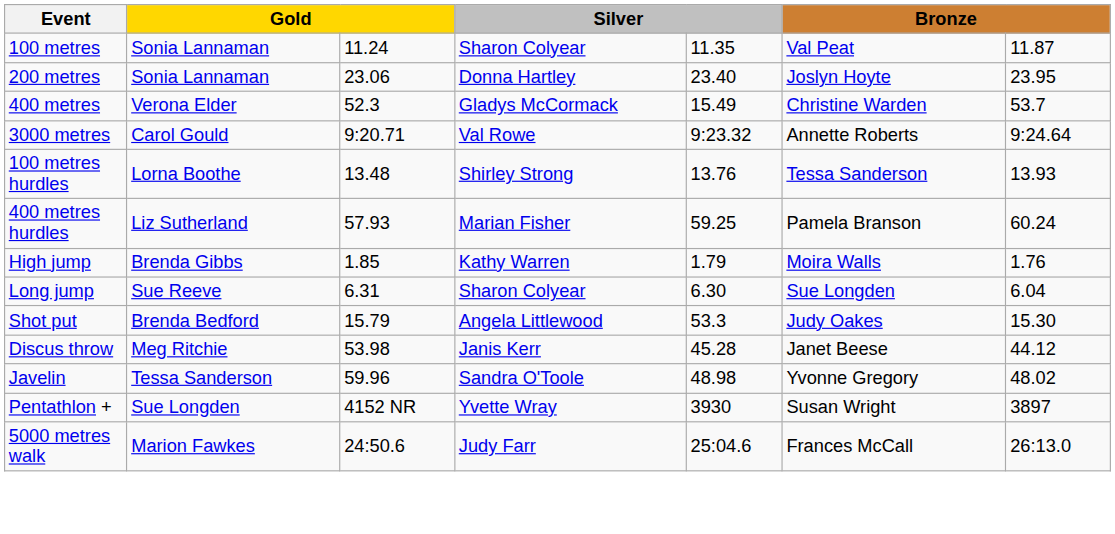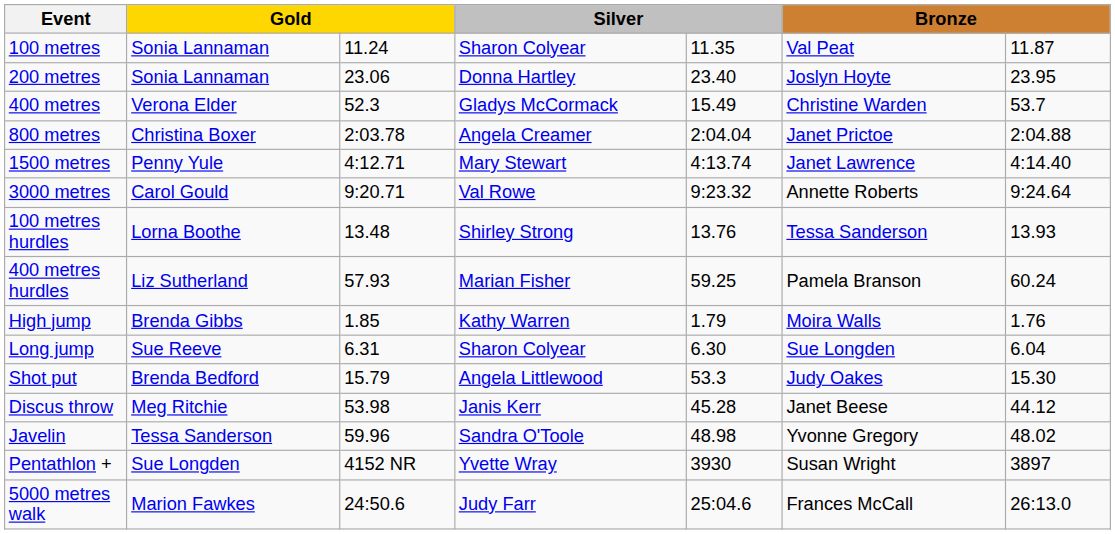+ row: (54, 134)
+ row: (59, 163)
